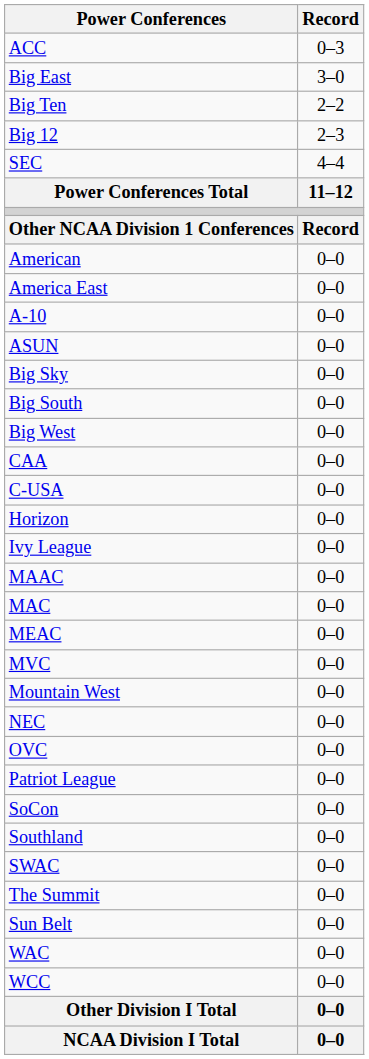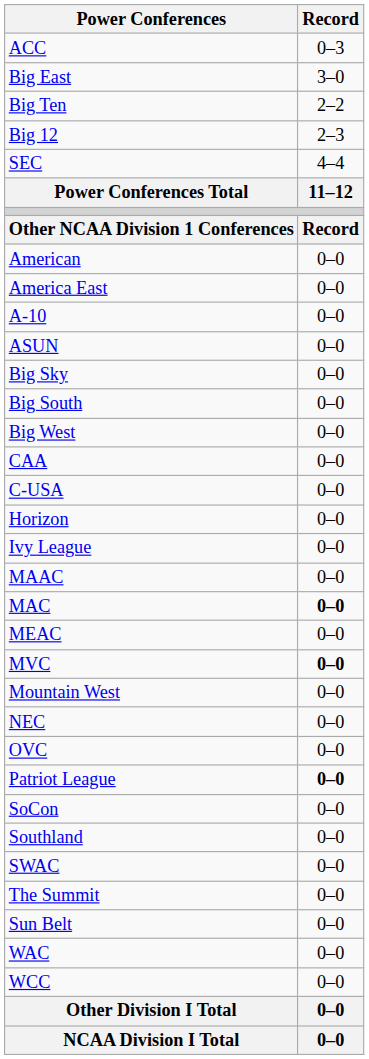(331, 605) normal -> (331, 605) bold
(331, 663) normal -> (331, 663) bold
(331, 779) normal -> (331, 779) bold
